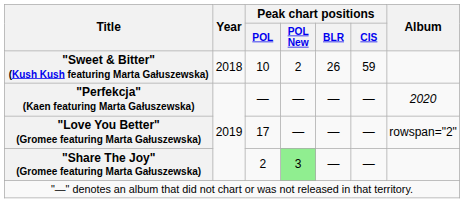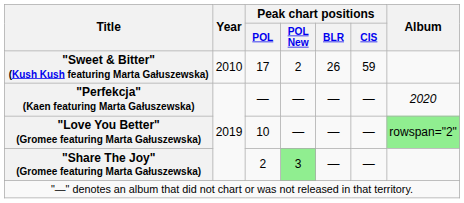(229, 67) 2018 -> (229, 67) 2010
(263, 67) 10 -> (263, 67) 17
(263, 132) 17 -> (263, 132) 10
(423, 132) no background -> (423, 132) lightgreen background
